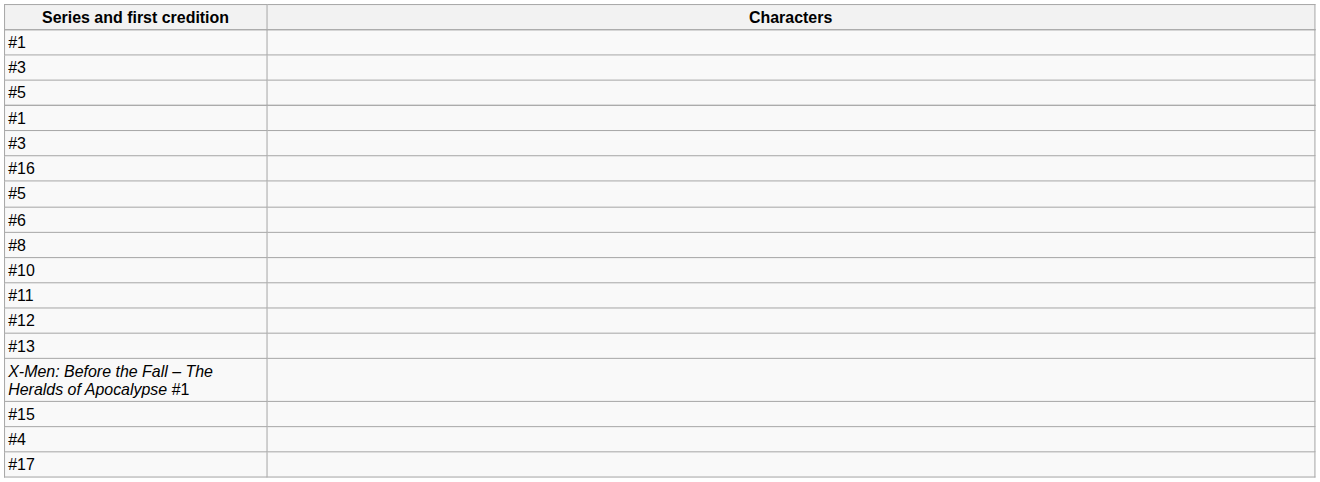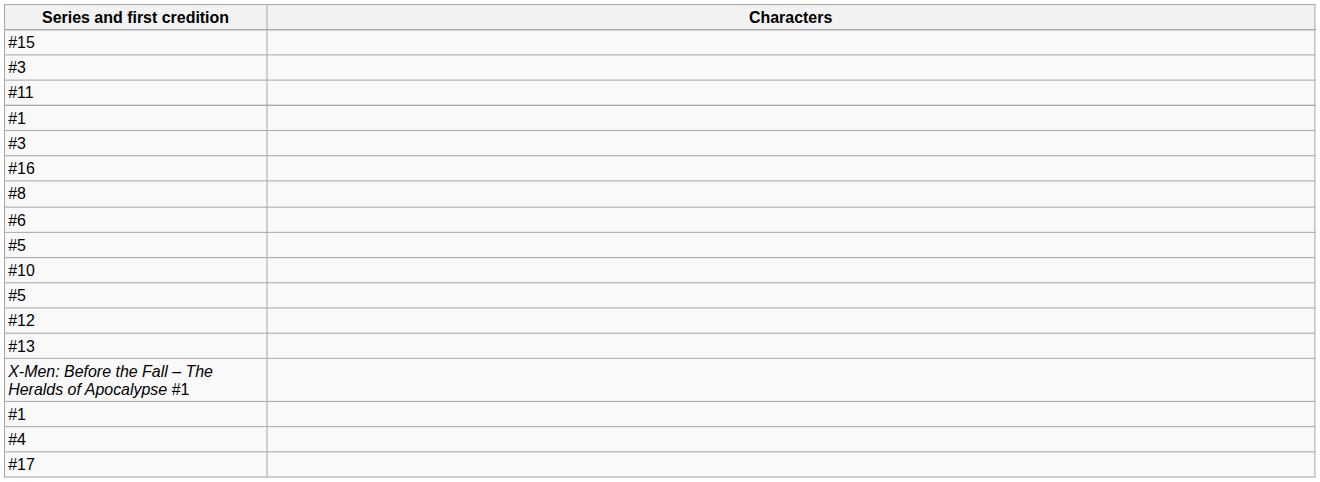(17, 43) #1 -> (22, 43) #15
(17, 93) #5 -> (21, 93) #11
(17, 194) #5 -> (17, 194) #8
(17, 245) #8 -> (17, 245) #5
(21, 295) #11 -> (17, 295) #5
(22, 414) #15 -> (17, 414) #1
